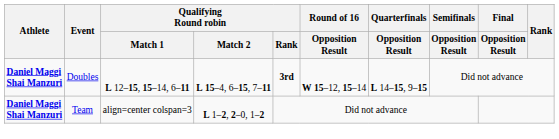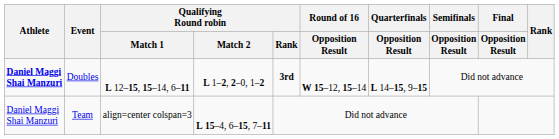(234, 88) L 15–4, 6–15, 7–11 -> (234, 83) L 1–2, 2–0, 1–2
(34, 110) bold -> (33, 115) normal
(234, 115) L 1–2, 2–0, 1–2 -> (234, 127) L 15–4, 6–15, 7–11
